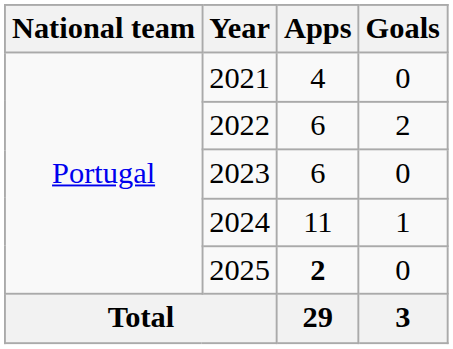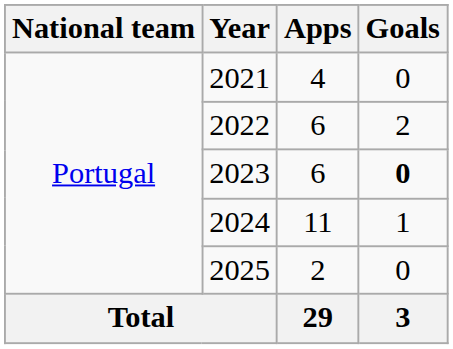(403, 173) normal -> (403, 173) bold
(318, 269) bold -> (318, 269) normal
